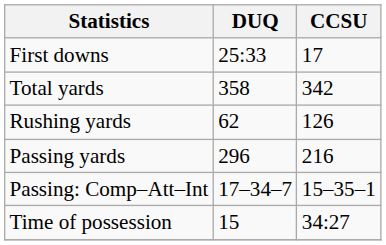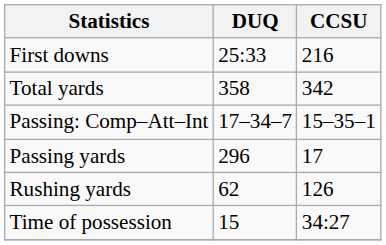(312, 54) 17 -> (318, 54) 216
rows swapped: (70, 121) <-> (109, 188)
(318, 155) 216 -> (312, 155) 17
